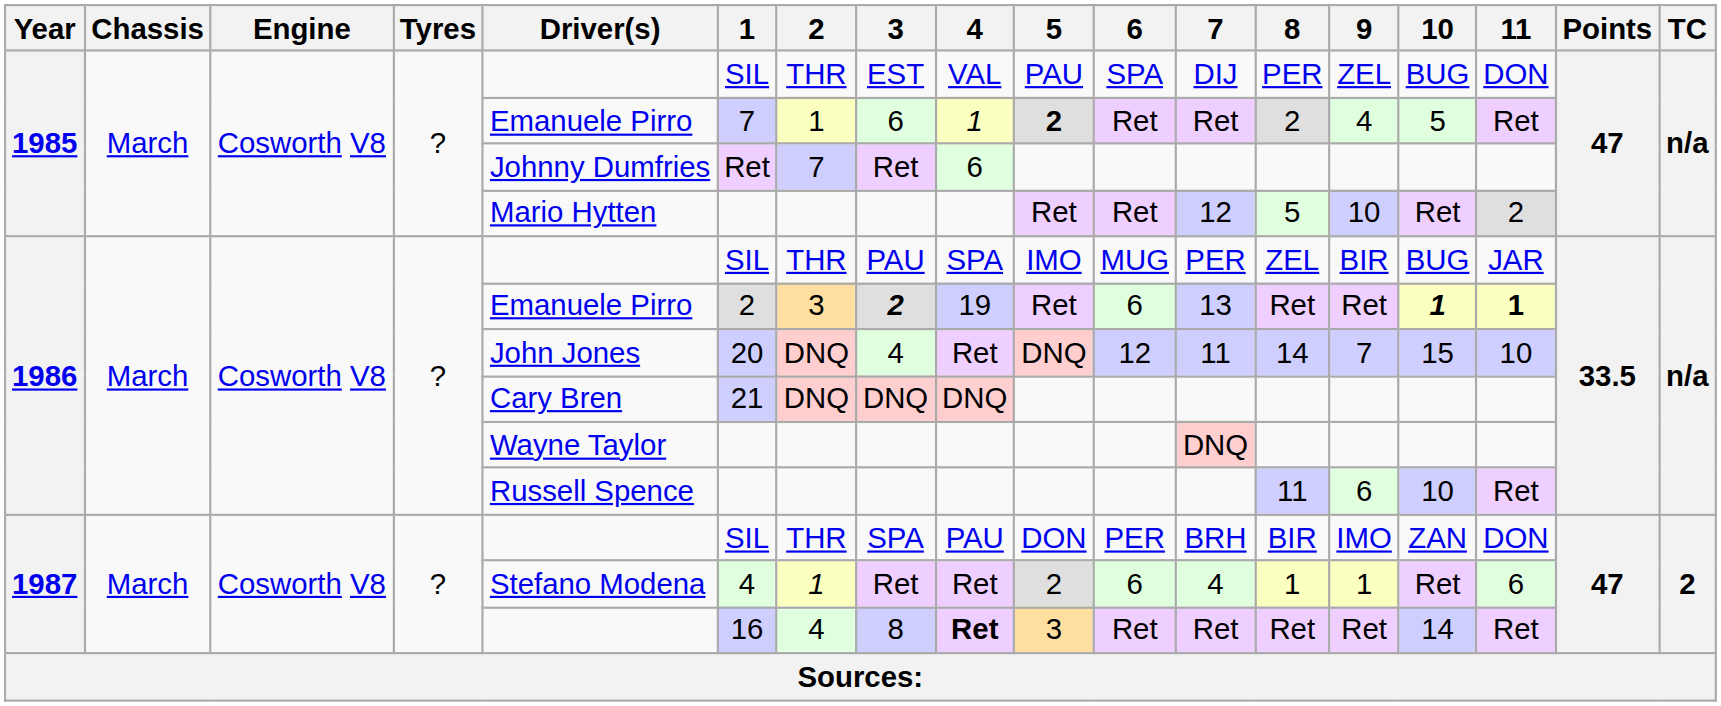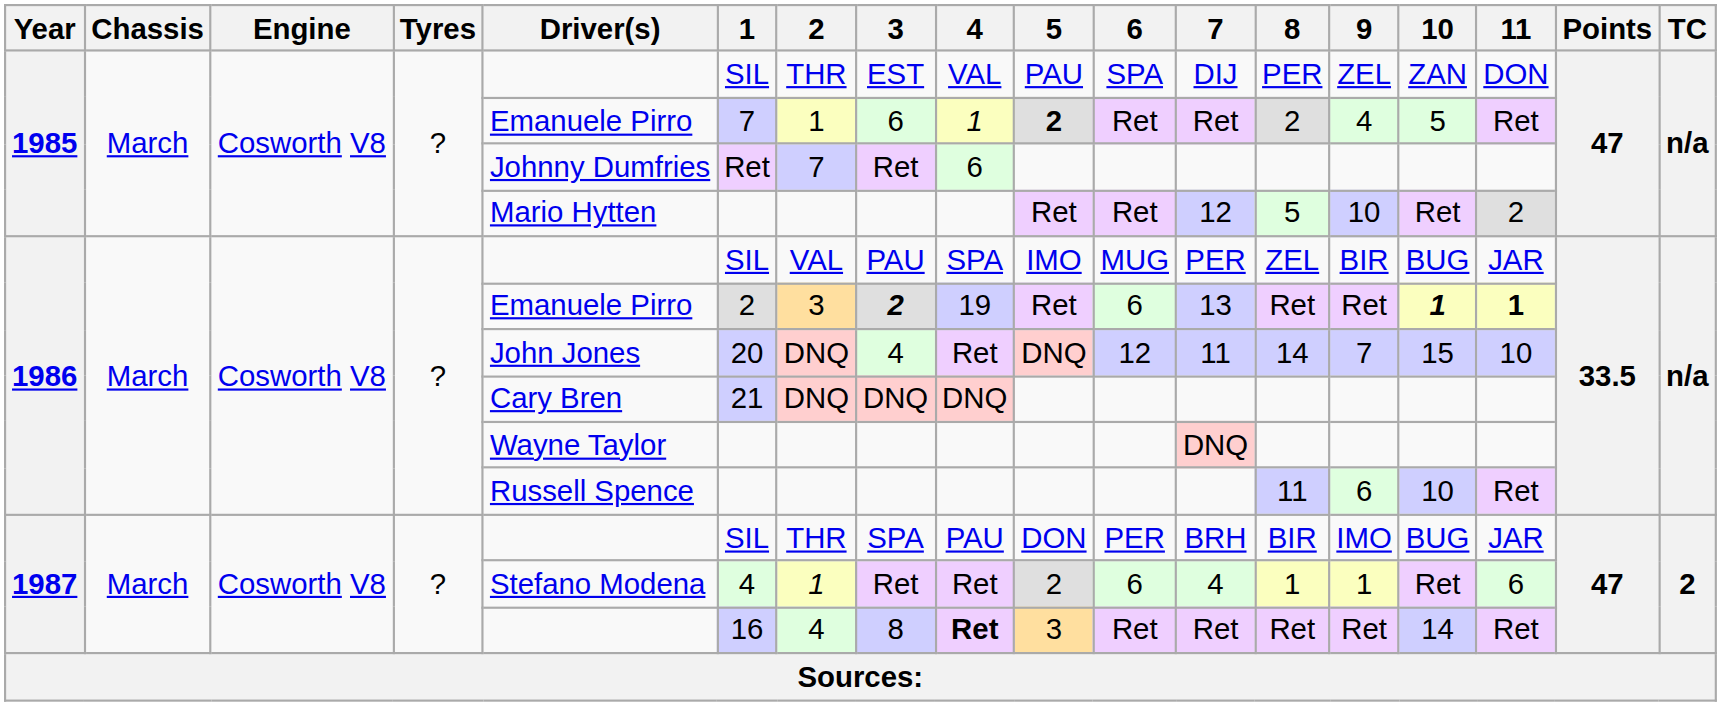(1438, 74) BUG -> (1438, 74) ZAN
(816, 259) THR -> (816, 259) VAL
(1438, 537) ZAN -> (1438, 537) BUG
(1516, 537) DON -> (1516, 537) JAR
